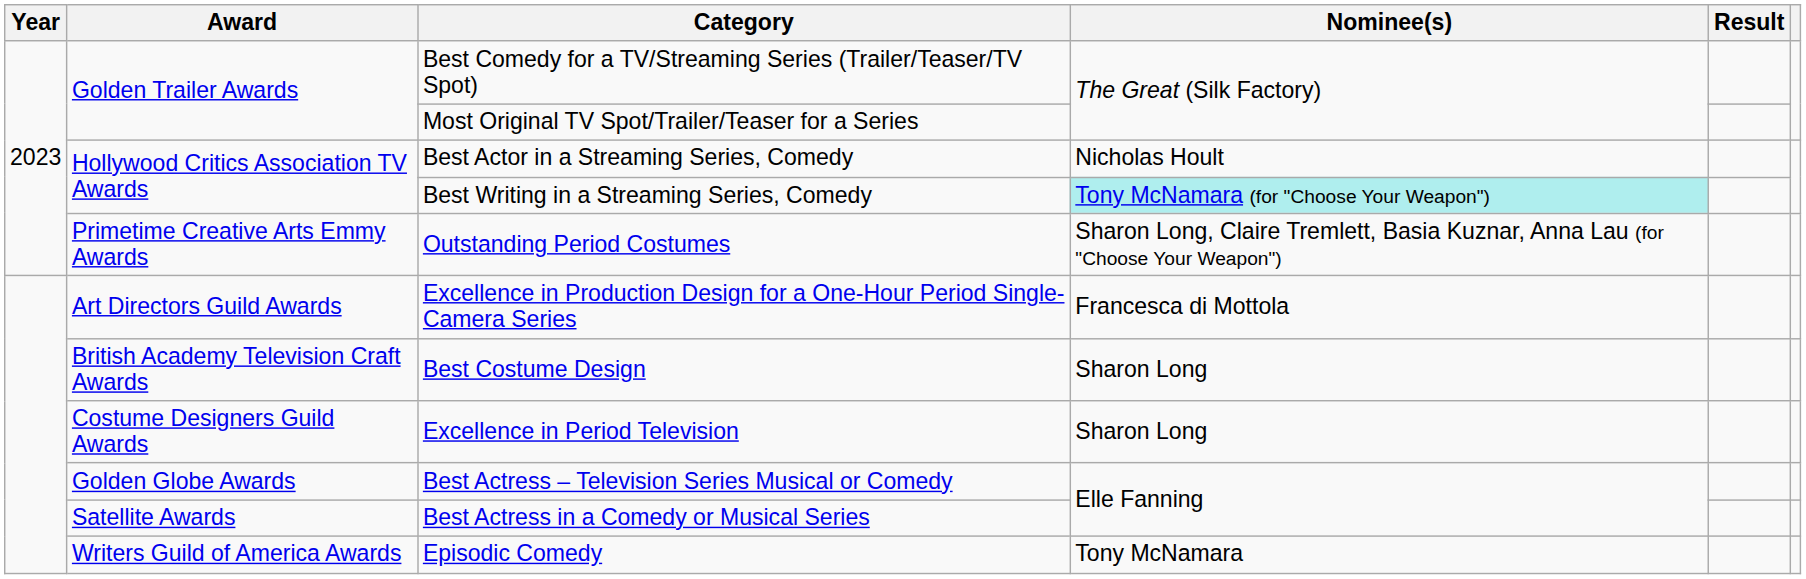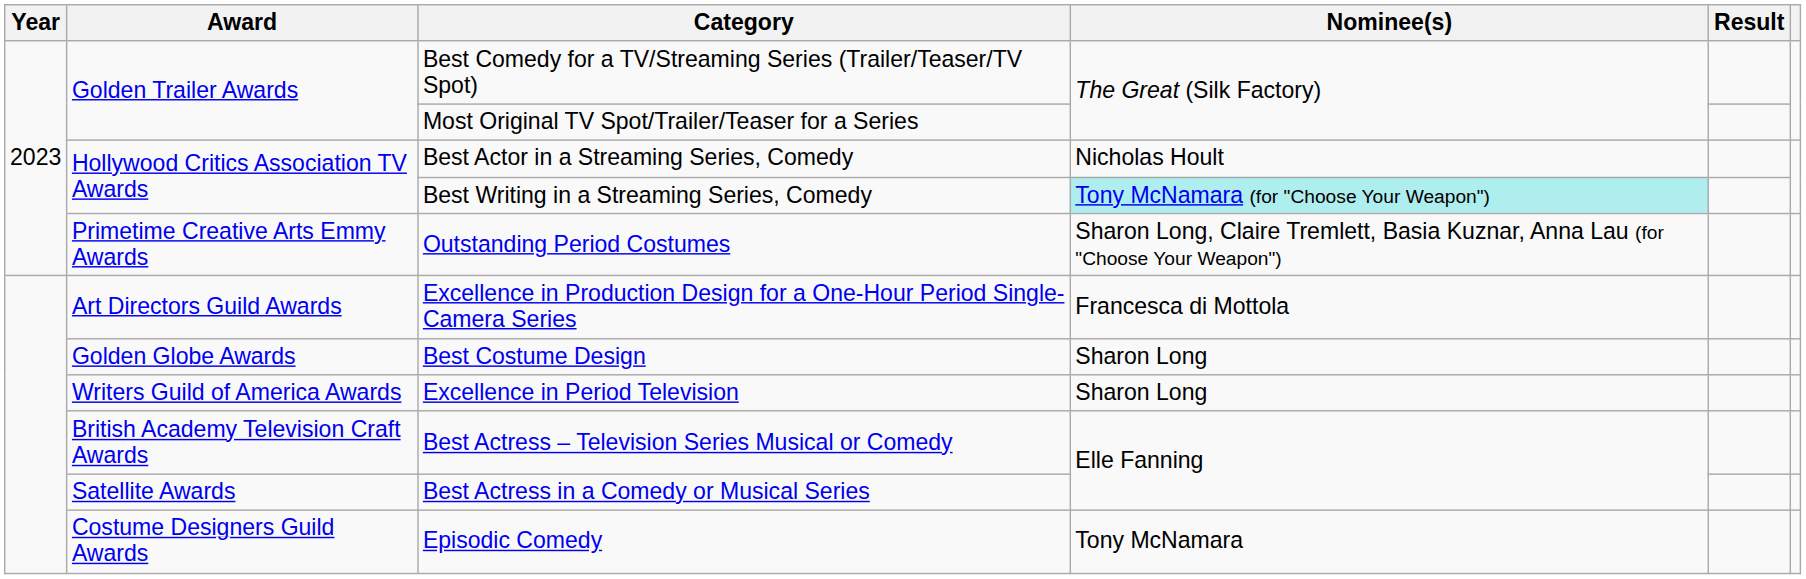(236, 369) British Academy Television Craft Awards -> (184, 356) Golden Globe Awards
(203, 431) Costume Designers Guild Awards -> (237, 392) Writers Guild of America Awards
(184, 481) Golden Globe Awards -> (236, 442) British Academy Television Craft Awards
(237, 554) Writers Guild of America Awards -> (203, 541) Costume Designers Guild Awards
